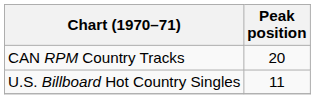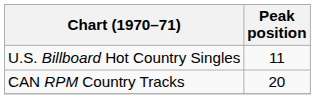rows swapped: (124, 81) <-> (96, 57)
